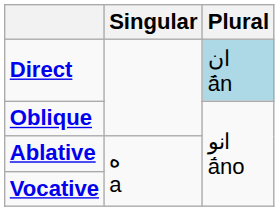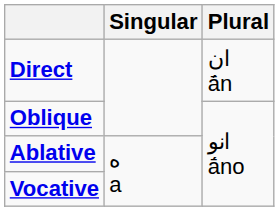(220, 70) lightblue background -> (220, 70) no background
